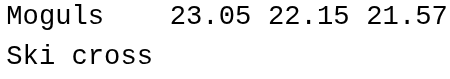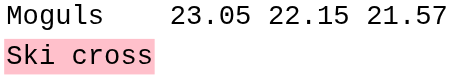(80, 57) no background -> (80, 57) pink background
